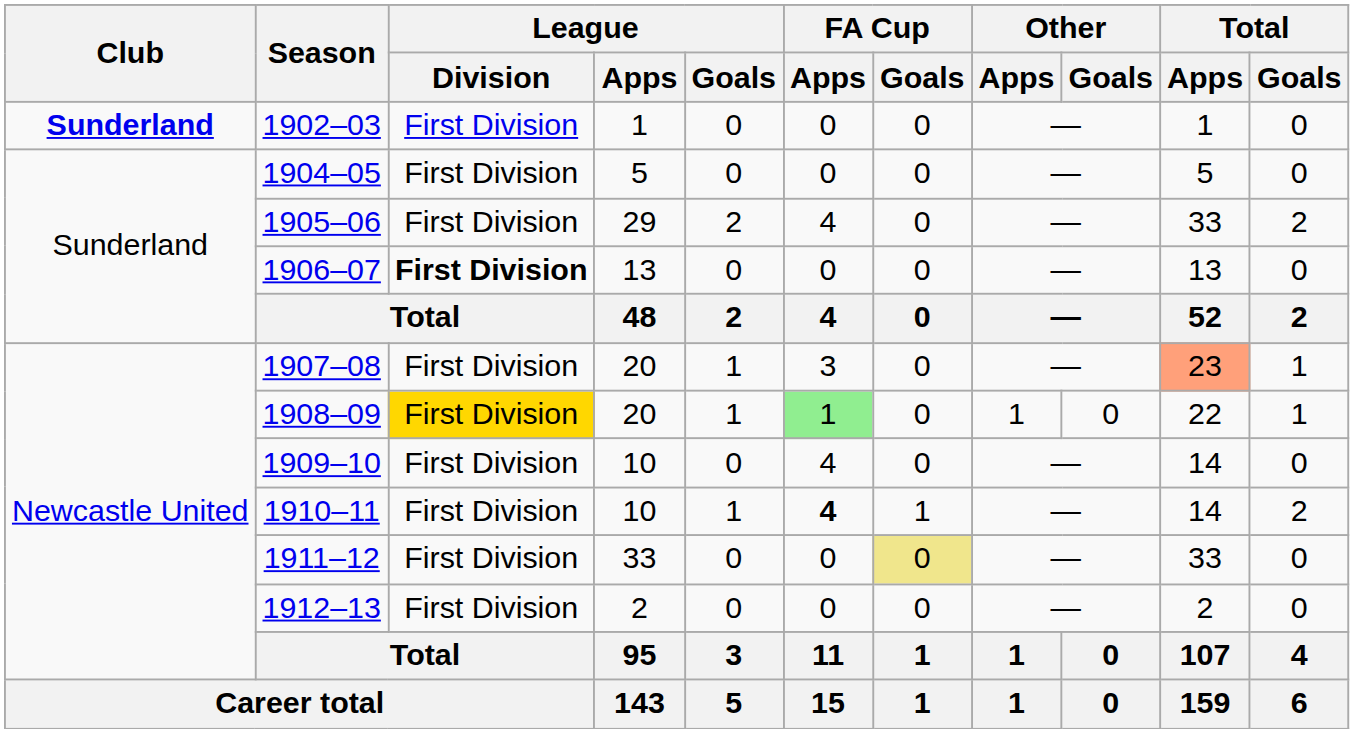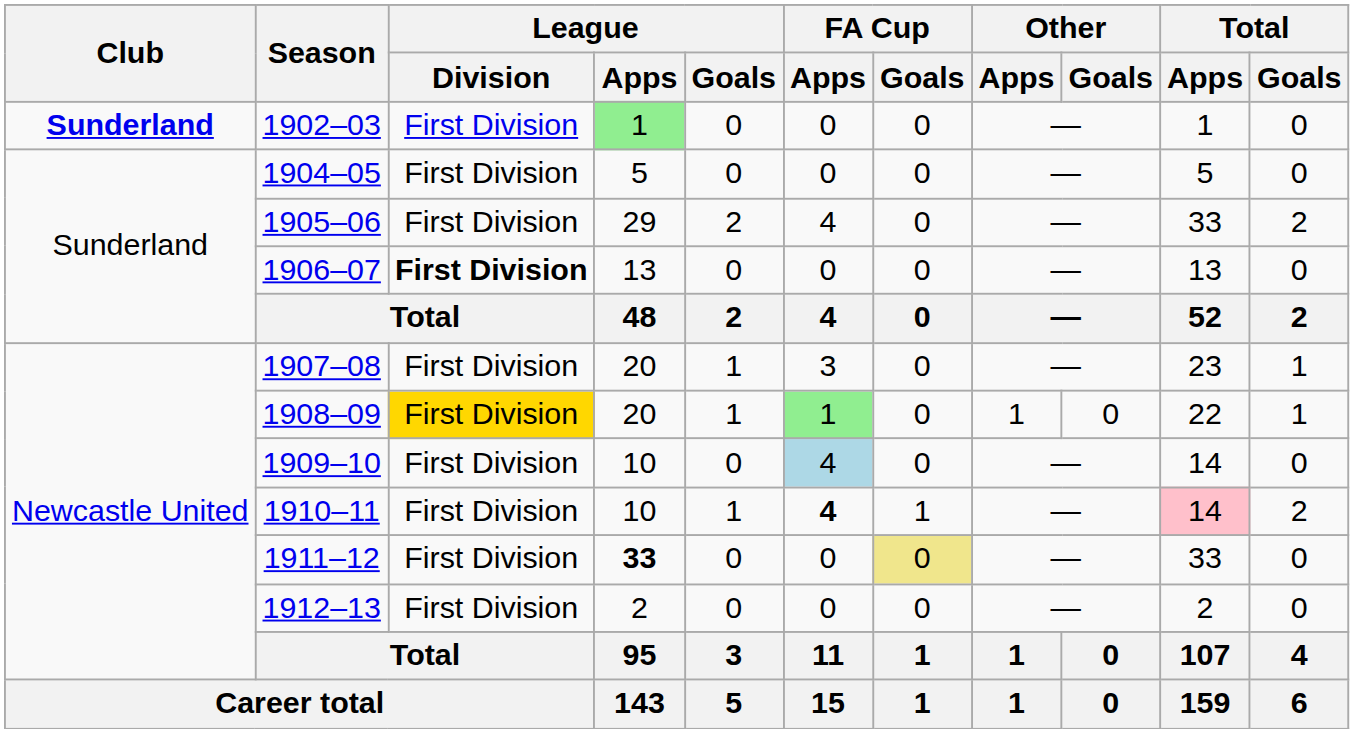(639, 125) no background -> (639, 125) lightgreen background
(1205, 366) lightsalmon background -> (1205, 366) no background
(828, 462) no background -> (828, 462) lightblue background
(1205, 510) no background -> (1205, 510) pink background
(639, 558) normal -> (639, 558) bold
